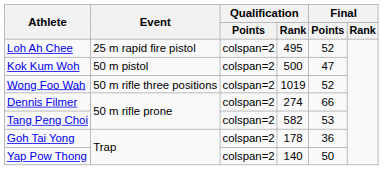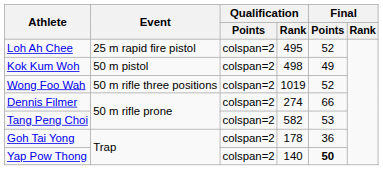(293, 67) 500 -> (293, 67) 498
(328, 67) 47 -> (328, 67) 49
(328, 157) normal -> (328, 157) bold
